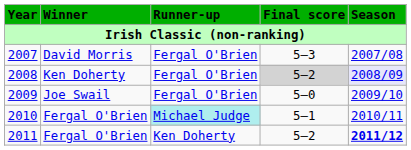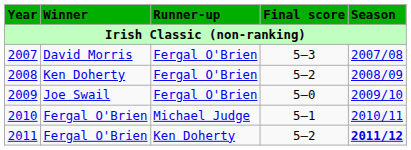(304, 75) lightgrey background -> (304, 75) no background
(377, 75) lavender background -> (377, 75) no background
(202, 115) paleturquoise background -> (202, 115) no background
